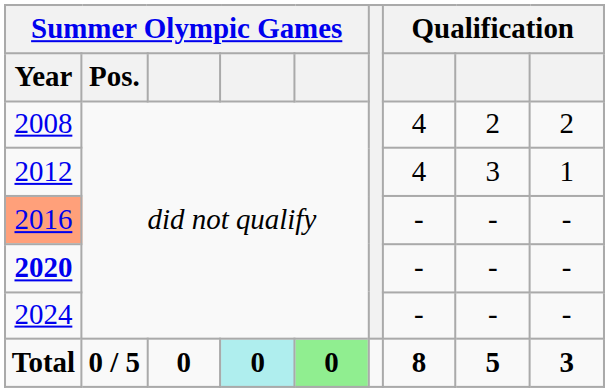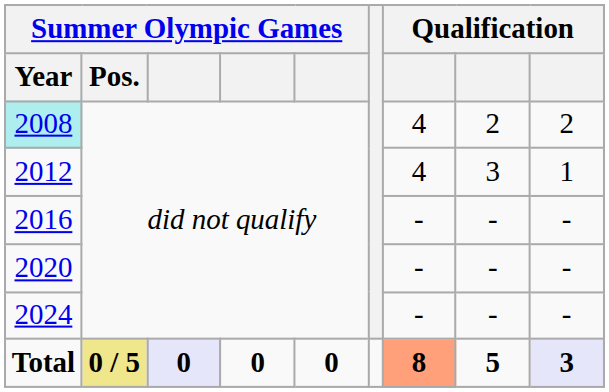(43, 124) no background -> (43, 124) paleturquoise background
(43, 219) lightsalmon background -> (43, 219) no background
(43, 267) bold -> (43, 267) normal
(114, 362) no background -> (114, 362) khaki background
(184, 362) no background -> (184, 362) lavender background
(258, 362) paleturquoise background -> (258, 362) no background
(331, 362) lightgreen background -> (331, 362) no background
(419, 362) no background -> (419, 362) lightsalmon background
(567, 362) no background -> (567, 362) lavender background
